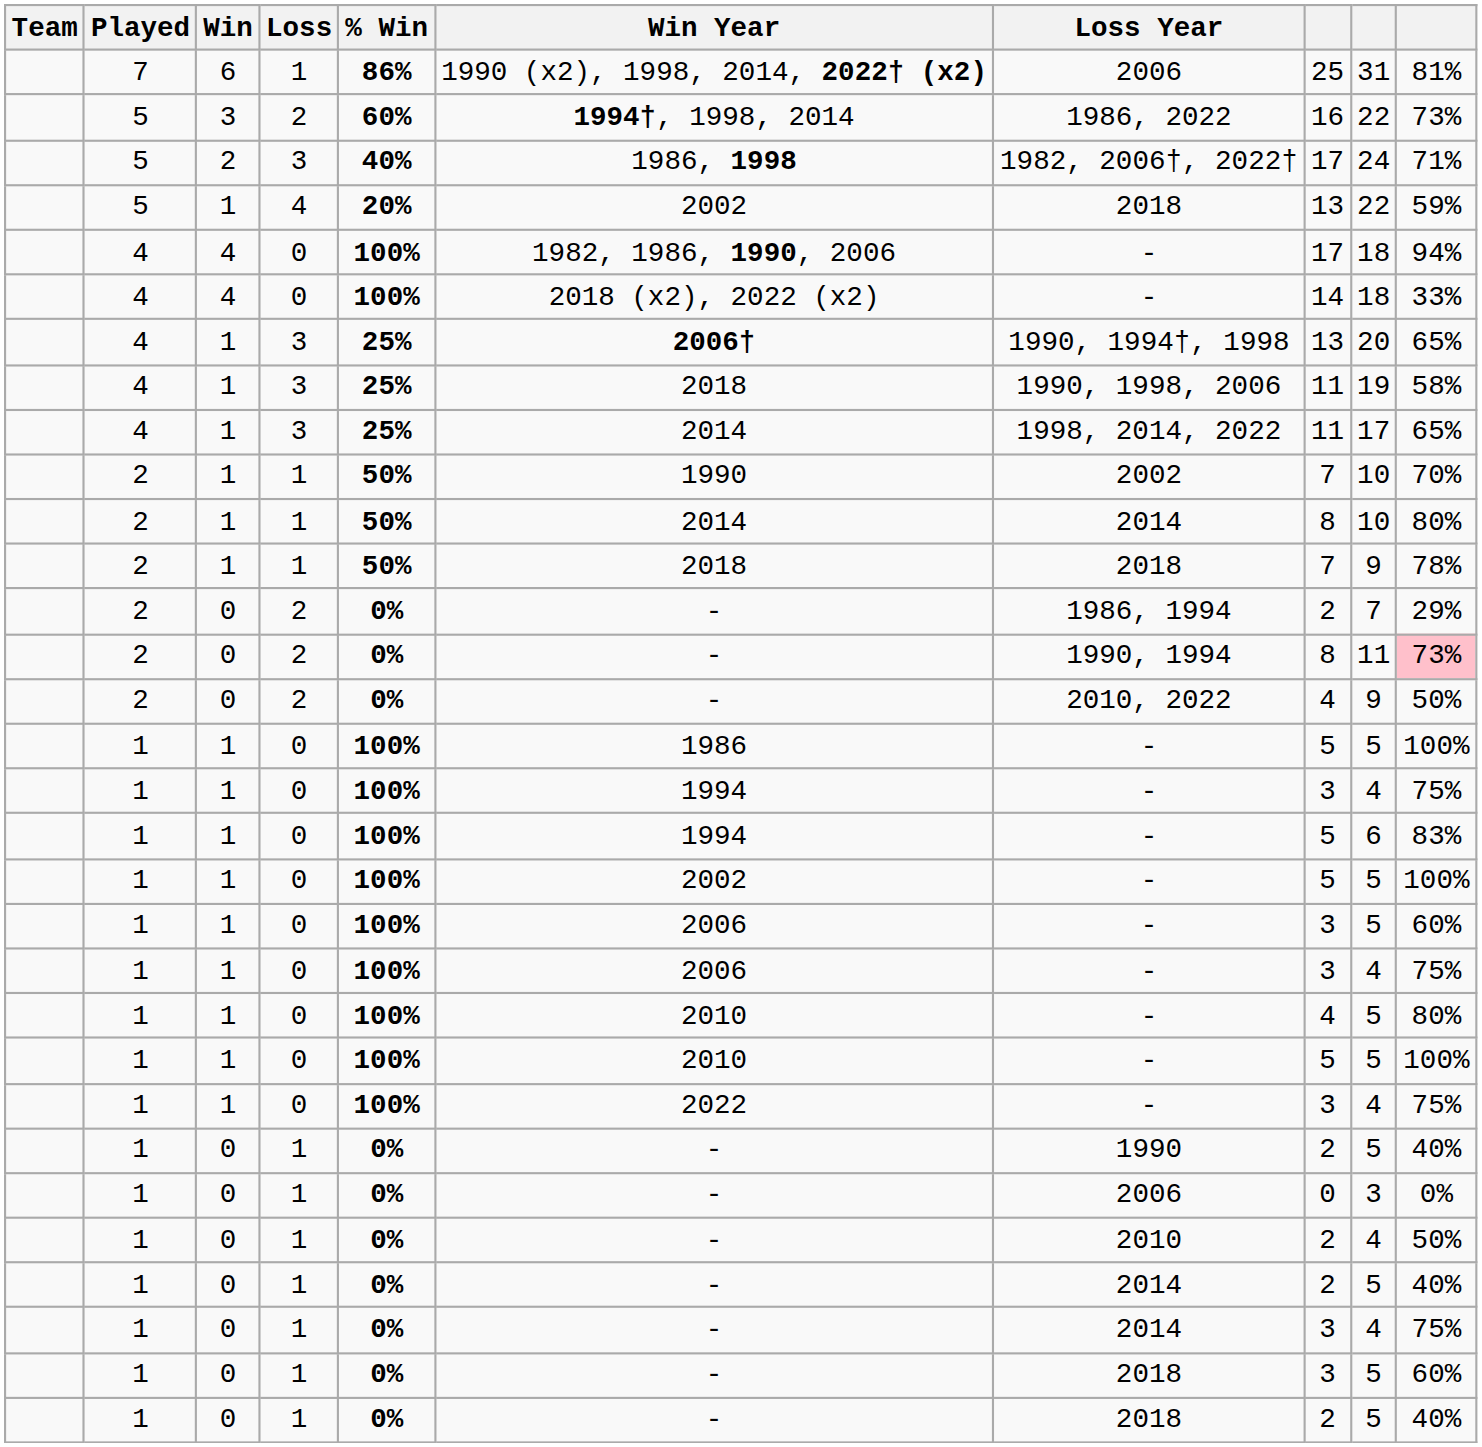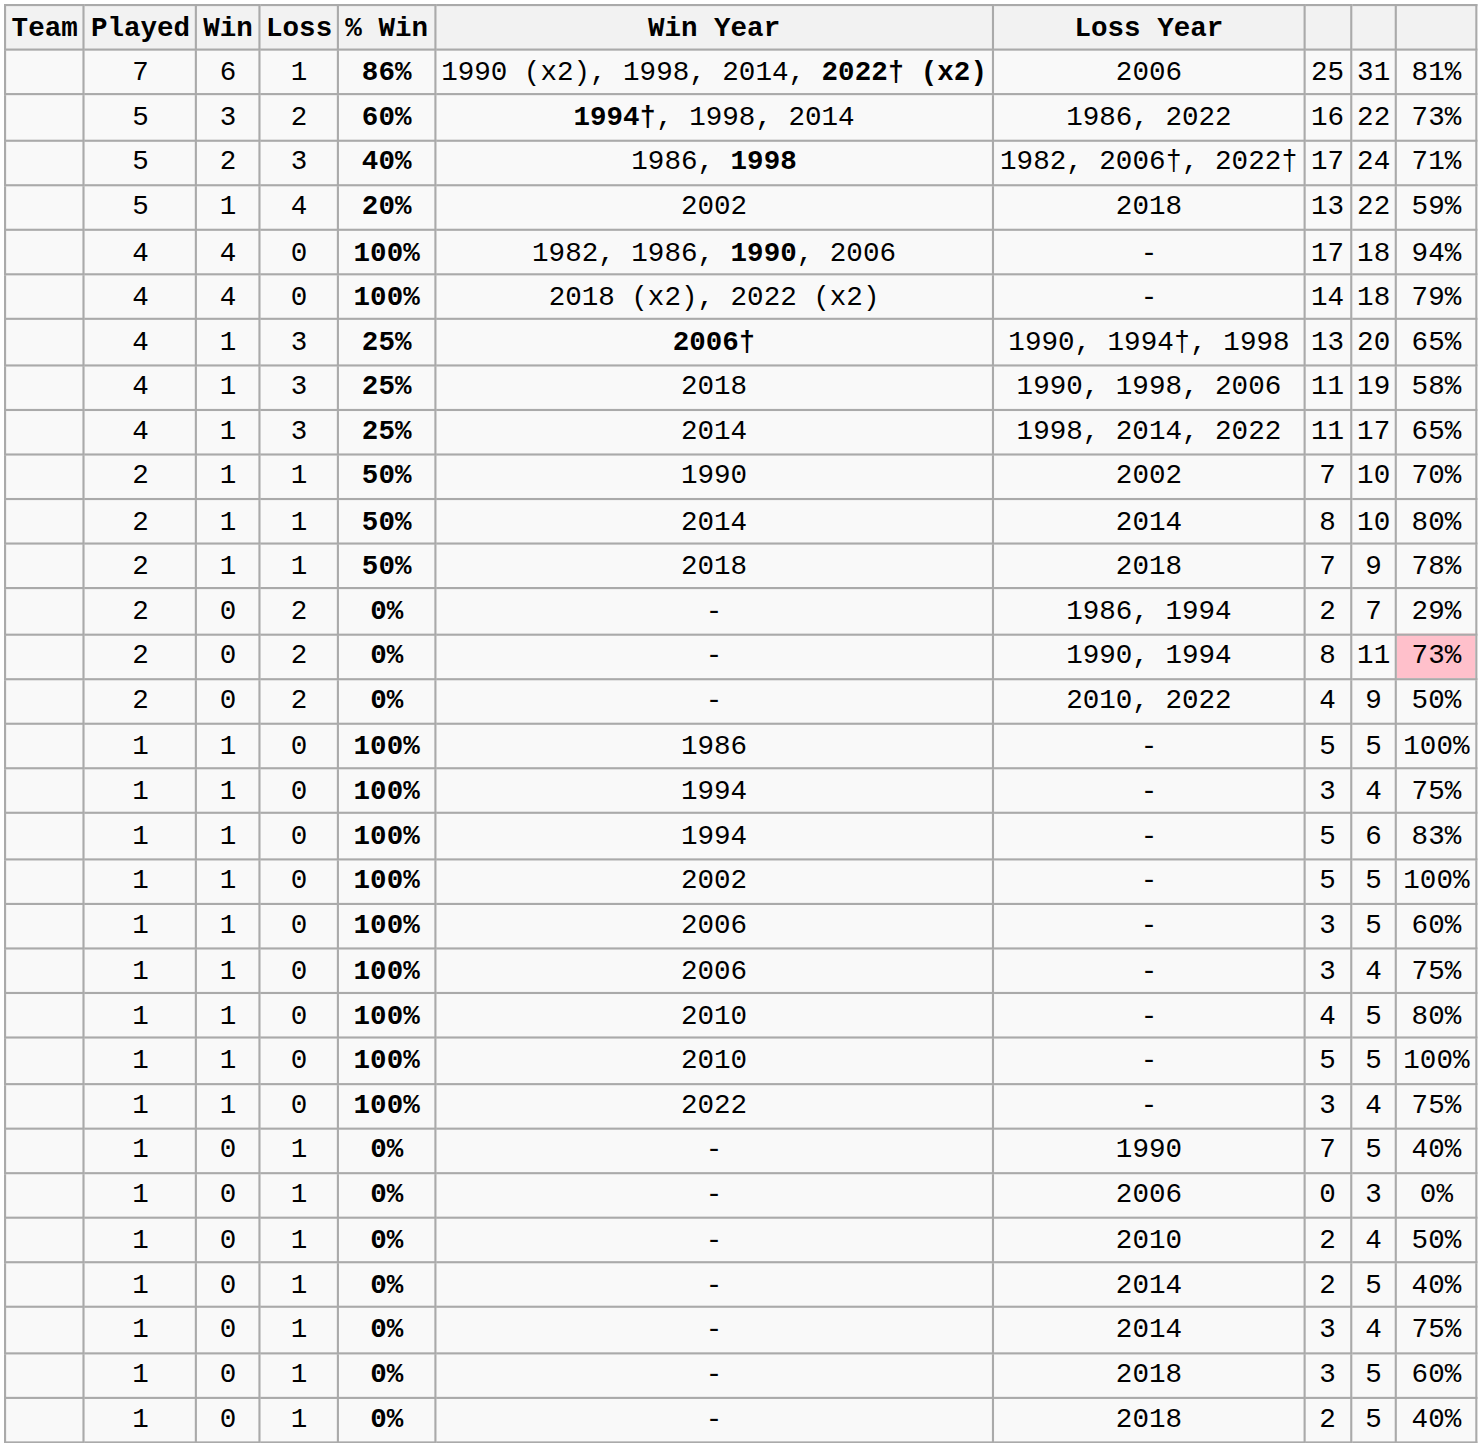(1436, 297) 33% -> (1436, 297) 79%
(1327, 1150) 2 -> (1327, 1150) 7
